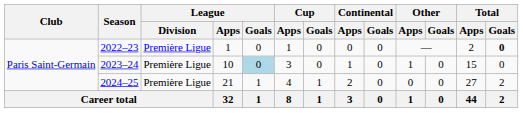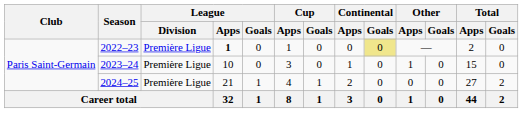(228, 47) normal -> (228, 47) bold
(380, 47) no background -> (380, 47) khaki background
(502, 47) bold -> (502, 47) normal
(258, 64) lightblue background -> (258, 64) no background
